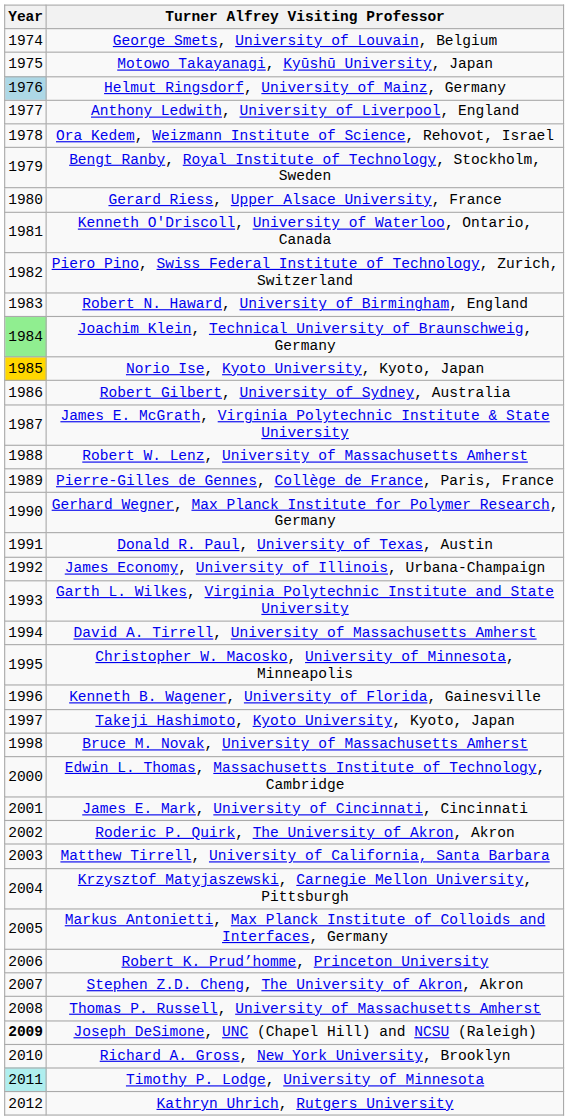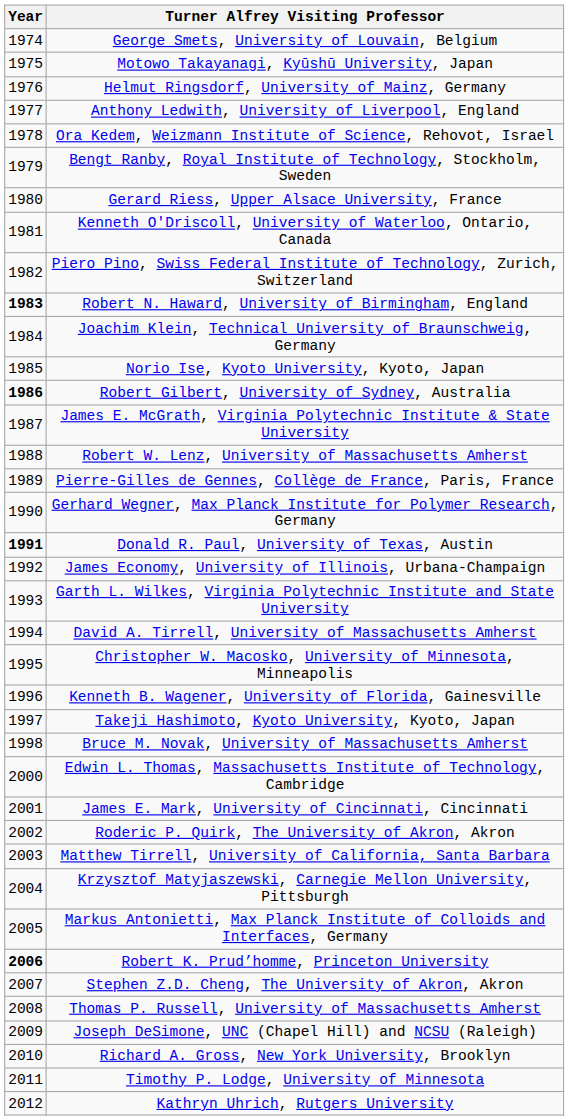(26, 88) lightblue background -> (26, 88) no background
(26, 305) normal -> (26, 305) bold
(26, 337) lightgreen background -> (26, 337) no background
(26, 369) gold background -> (26, 369) no background
(26, 393) normal -> (26, 393) bold
(26, 545) normal -> (26, 545) bold
(26, 961) normal -> (26, 961) bold
(26, 1032) bold -> (26, 1032) normal
(26, 1080) paleturquoise background -> (26, 1080) no background
